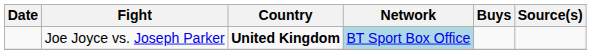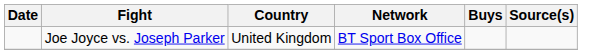(286, 37) bold -> (281, 37) normal
(408, 37) lightblue background -> (400, 37) no background
